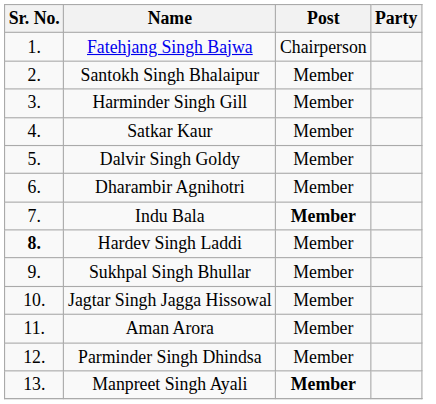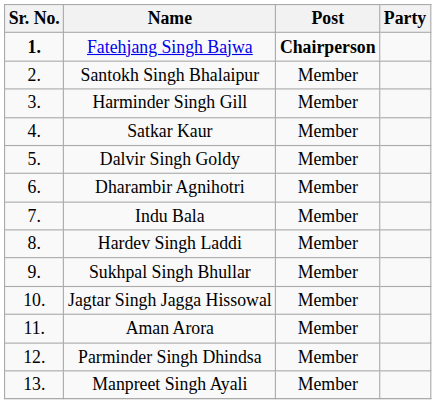(34, 46) normal -> (34, 46) bold
(323, 46) normal -> (328, 46) bold
(323, 215) bold -> (328, 215) normal
(34, 243) bold -> (34, 243) normal
(323, 384) bold -> (328, 384) normal
